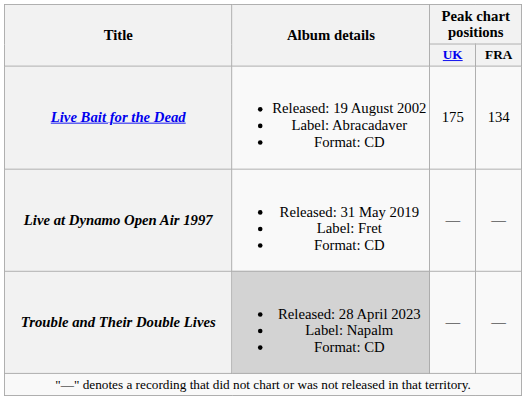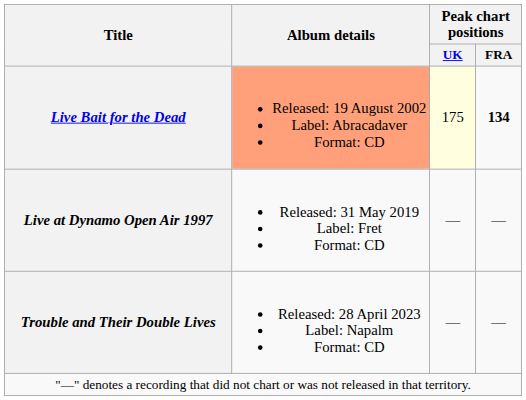(331, 126) no background -> (331, 126) lightsalmon background
(453, 117) no background -> (453, 117) lightyellow background
(499, 117) normal -> (499, 117) bold
(331, 331) lightgrey background -> (331, 331) no background
